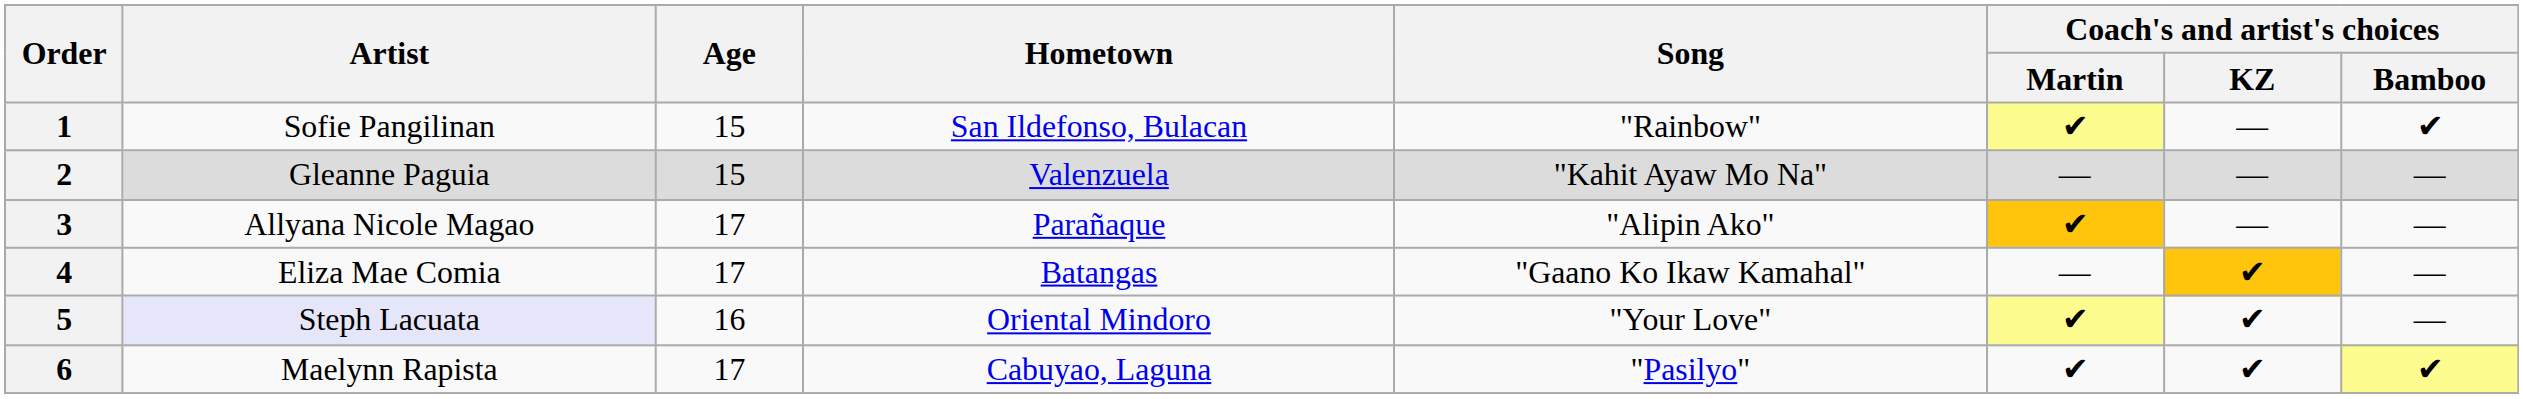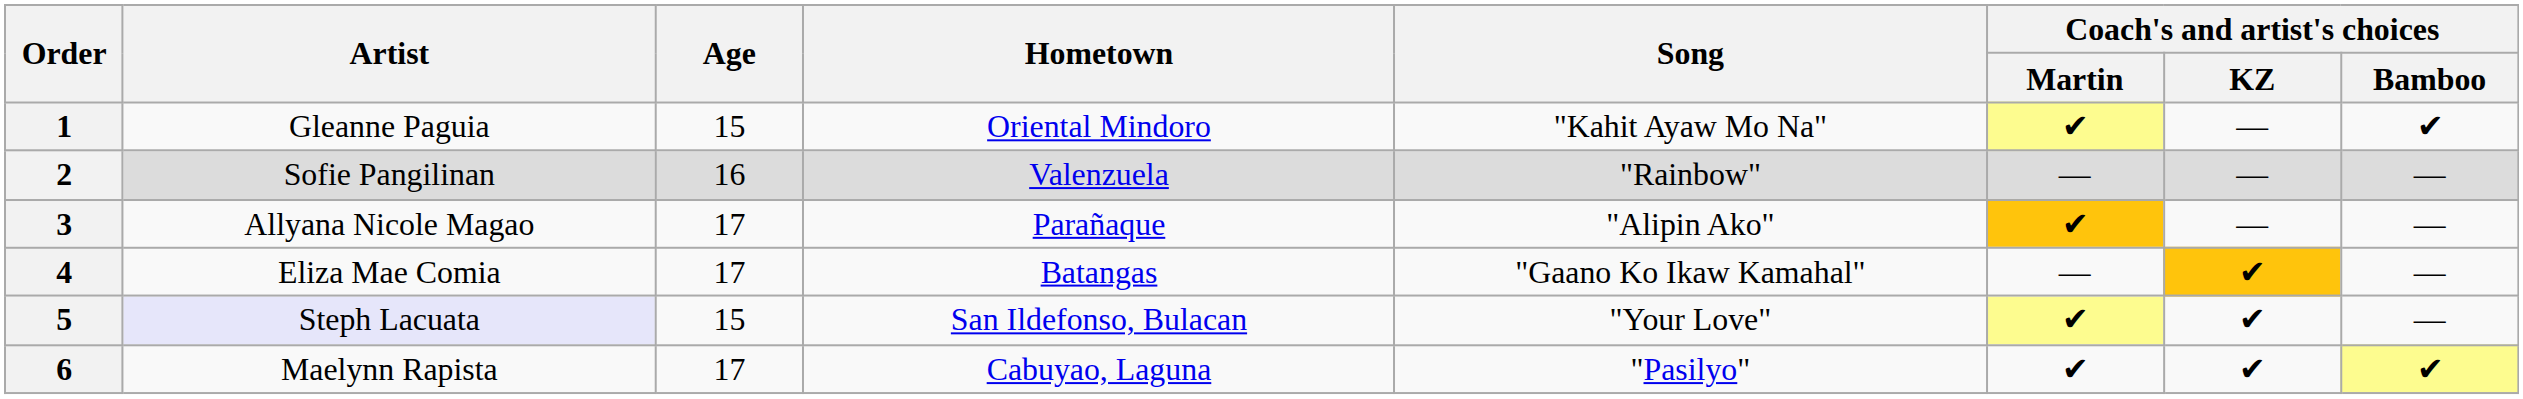(389, 126) Sofie Pangilinan -> (389, 126) Gleanne Paguia
(1099, 126) San Ildefonso, Bulacan -> (1099, 126) Oriental Mindoro
(1690, 126) "Rainbow" -> (1690, 126) "Kahit Ayaw Mo Na"
(389, 175) Gleanne Paguia -> (389, 175) Sofie Pangilinan
(729, 175) 15 -> (729, 175) 16
(1690, 175) "Kahit Ayaw Mo Na" -> (1690, 175) "Rainbow"
(729, 320) 16 -> (729, 320) 15
(1099, 320) Oriental Mindoro -> (1099, 320) San Ildefonso, Bulacan
